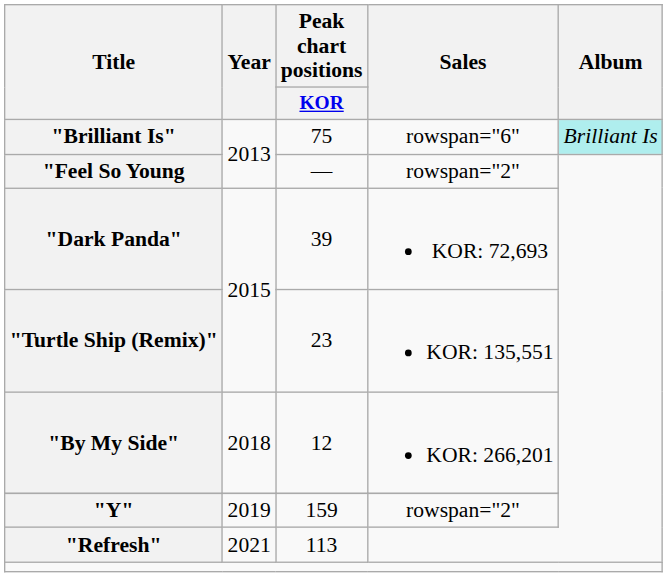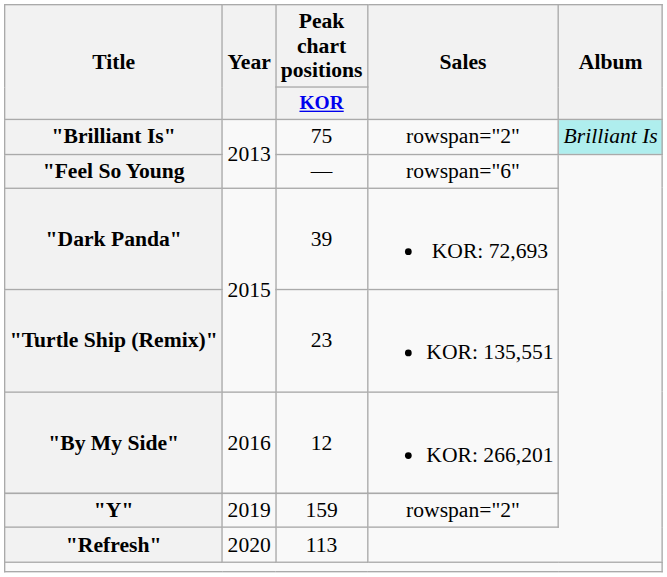(463, 136) rowspan="6" -> (463, 136) rowspan="2"
(463, 170) rowspan="2" -> (463, 170) rowspan="6"
(249, 442) 2018 -> (249, 442) 2016
(249, 544) 2021 -> (249, 544) 2020
